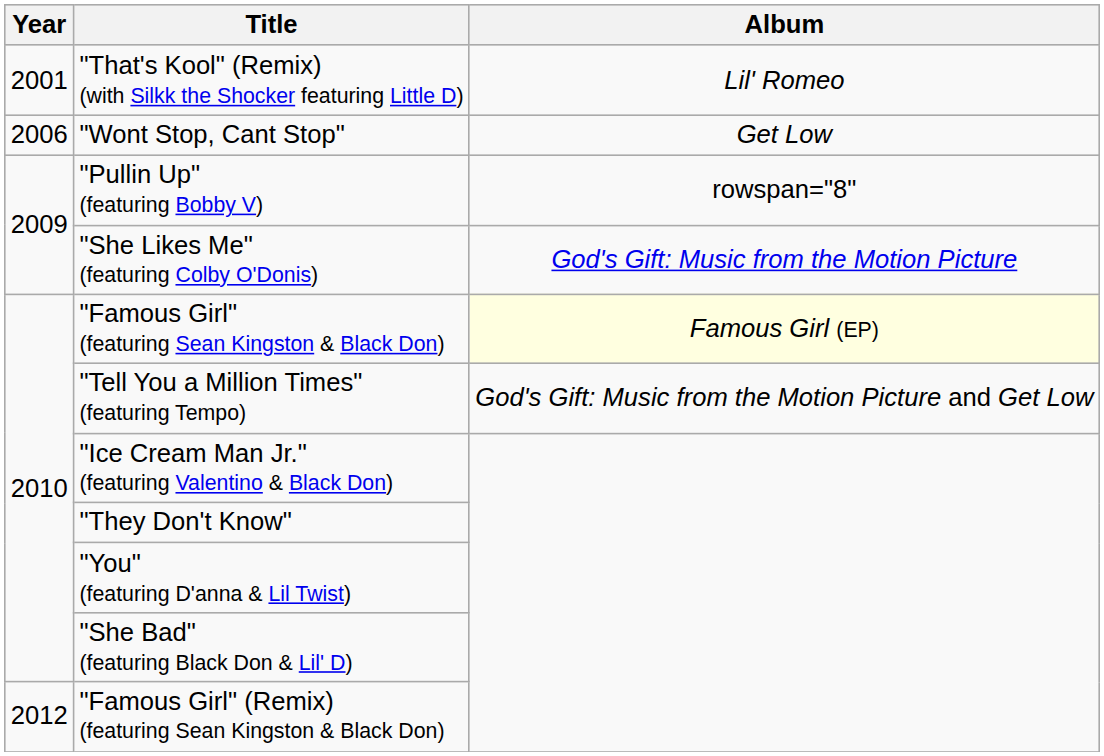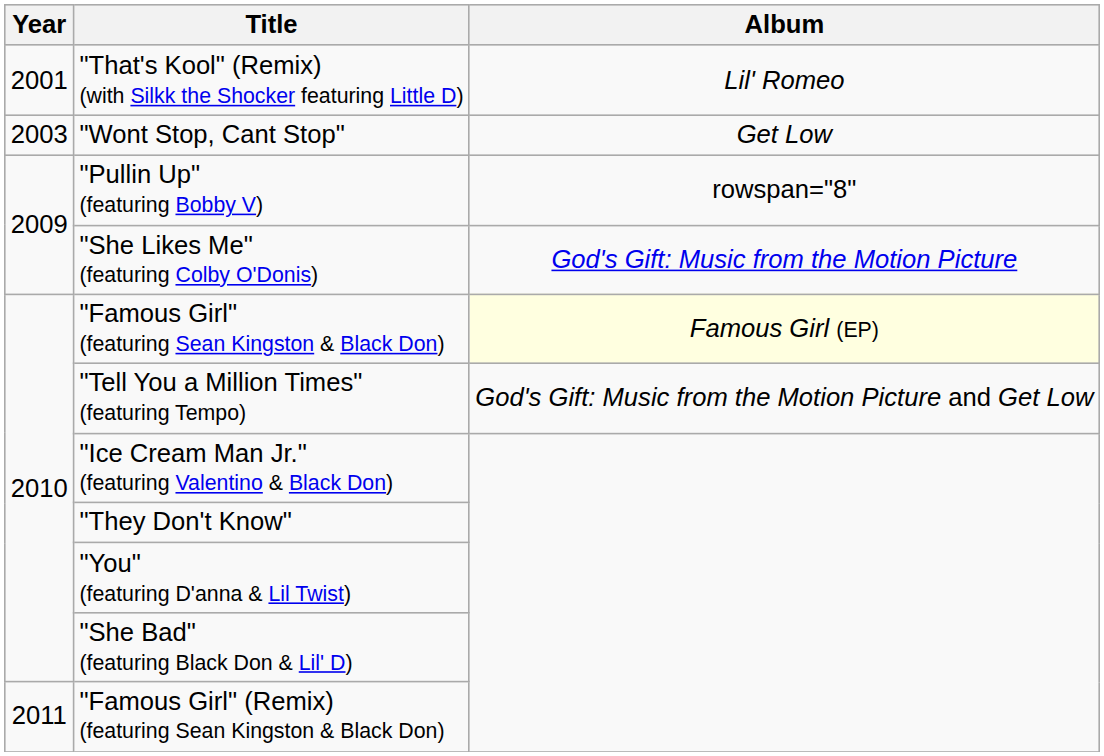(39, 134) 2006 -> (39, 134) 2003
(39, 716) 2012 -> (39, 716) 2011
